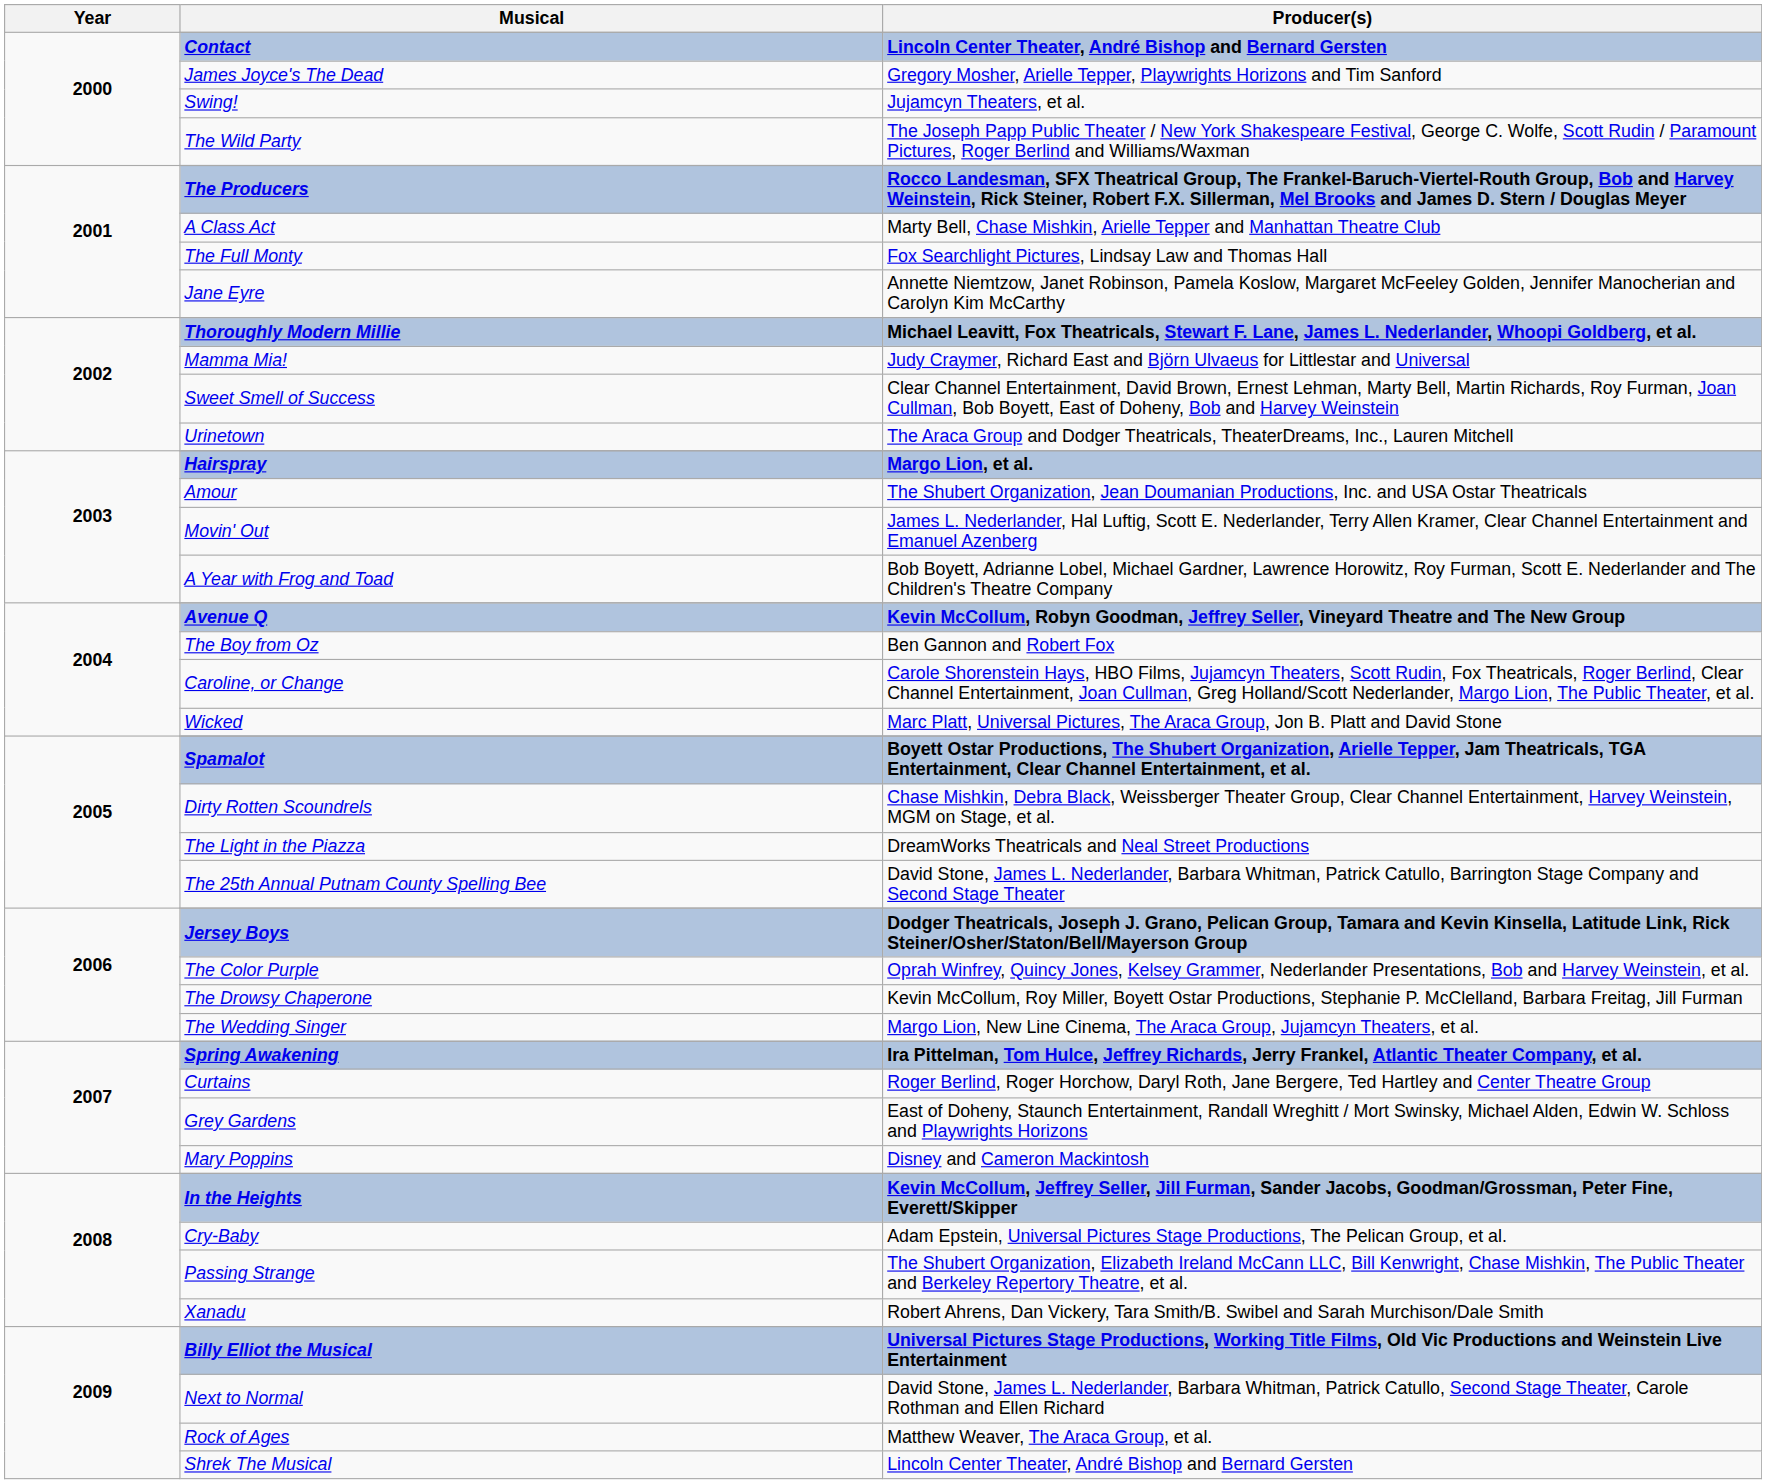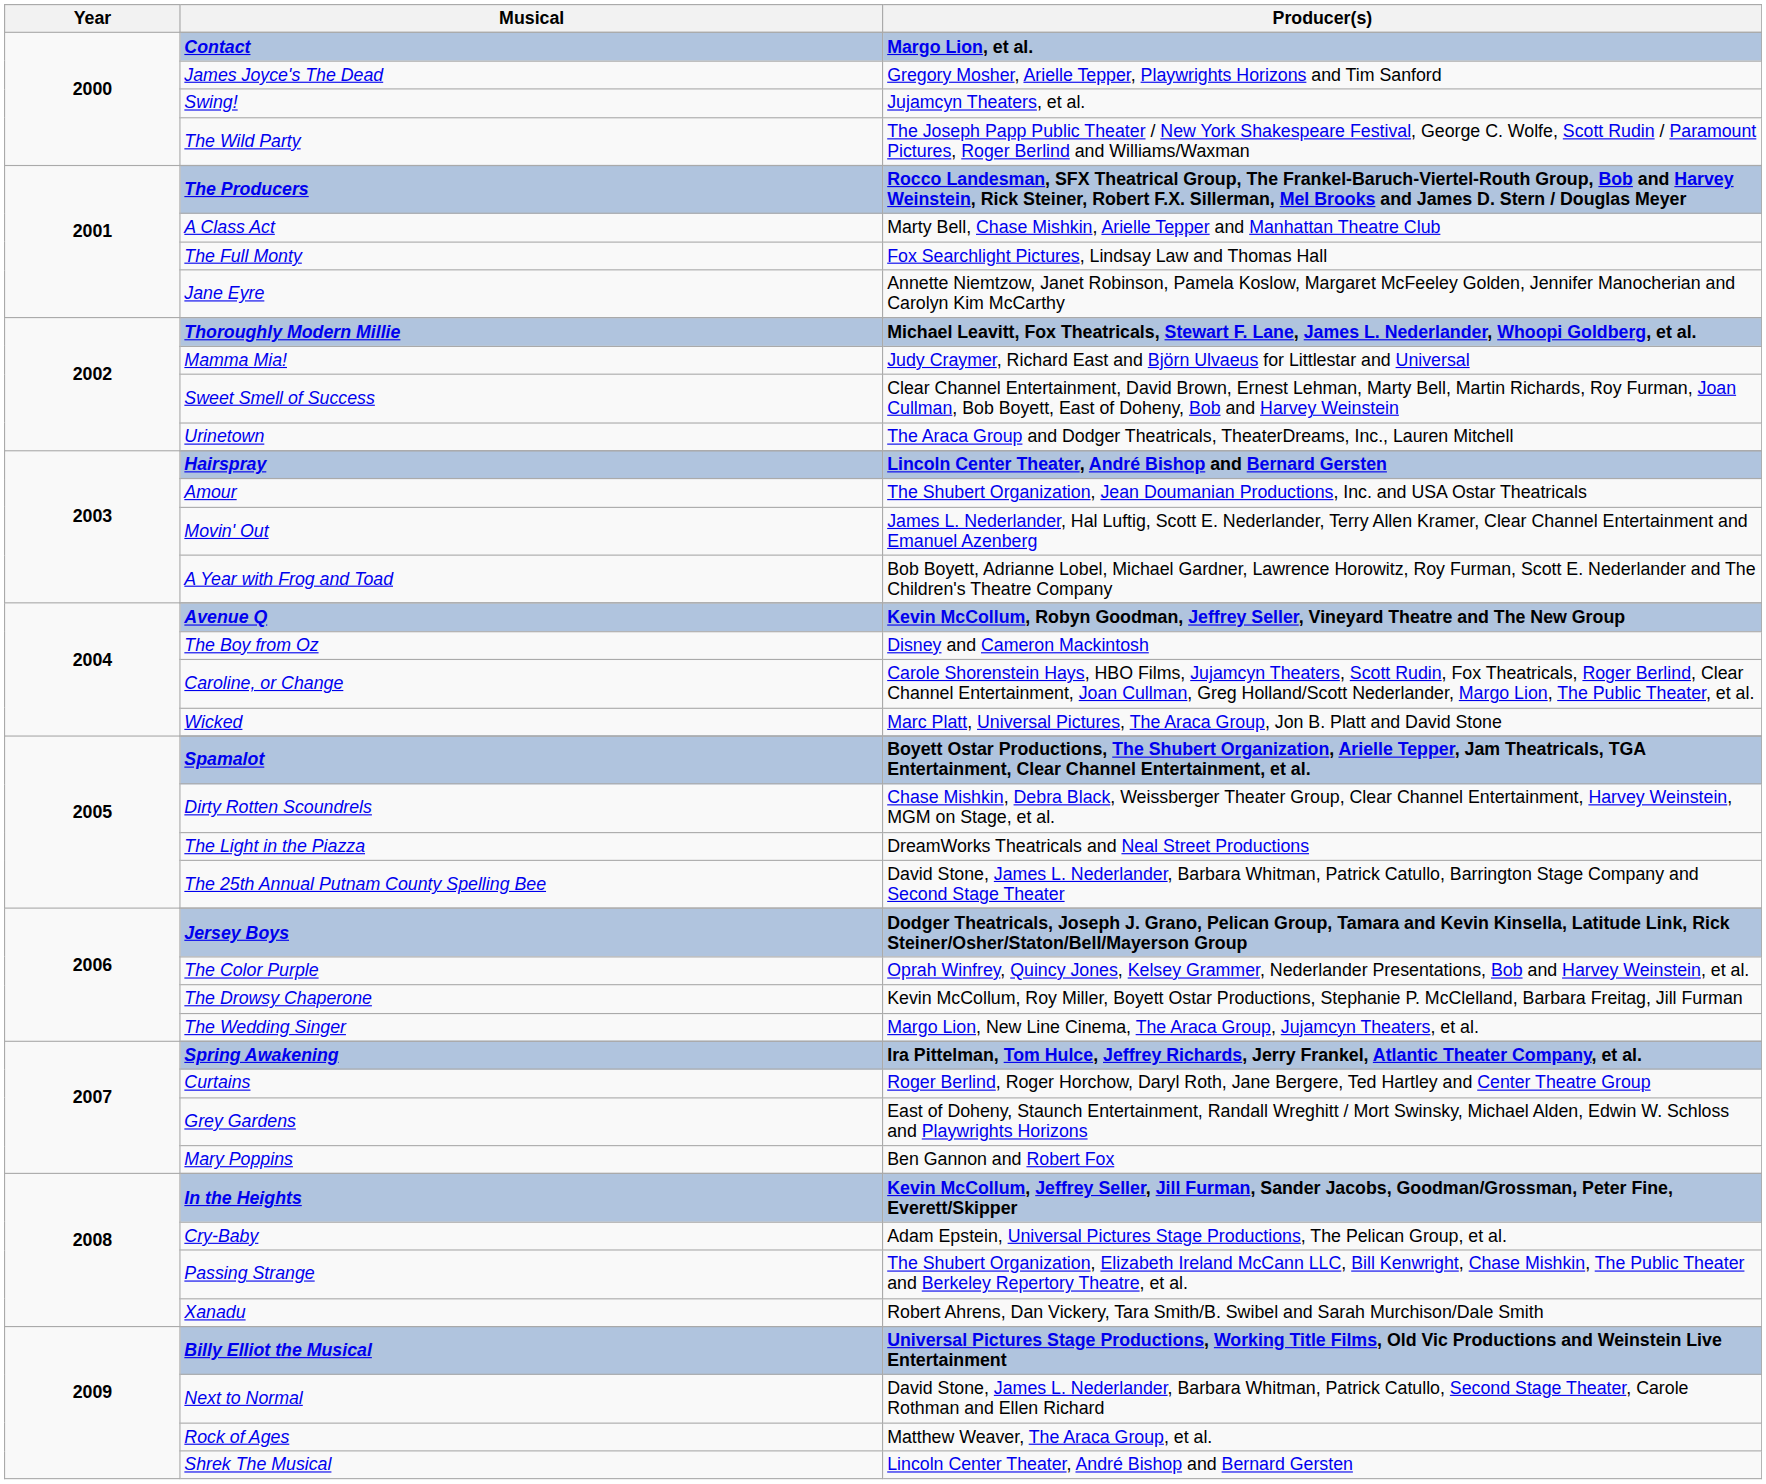(1137, 46) Lincoln Center Theater, André Bishop and Bernard Gersten -> (960, 46) Margo Lion, et al.
(960, 464) Margo Lion, et al. -> (1137, 464) Lincoln Center Theater, André Bishop and Bernard Gersten
(1001, 645) Ben Gannon and Robert Fox -> (1018, 645) Disney and Cameron Mackintosh
(1018, 1159) Disney and Cameron Mackintosh -> (1001, 1159) Ben Gannon and Robert Fox
